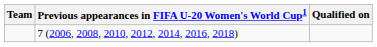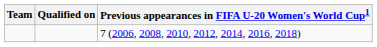columns swapped: (341, 14) <-> (172, 14)
